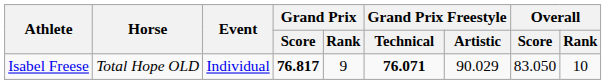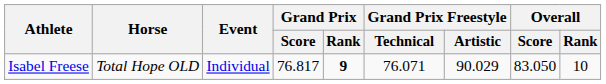(298, 67) bold -> (298, 67) normal
(343, 67) normal -> (343, 67) bold
(404, 67) bold -> (404, 67) normal
